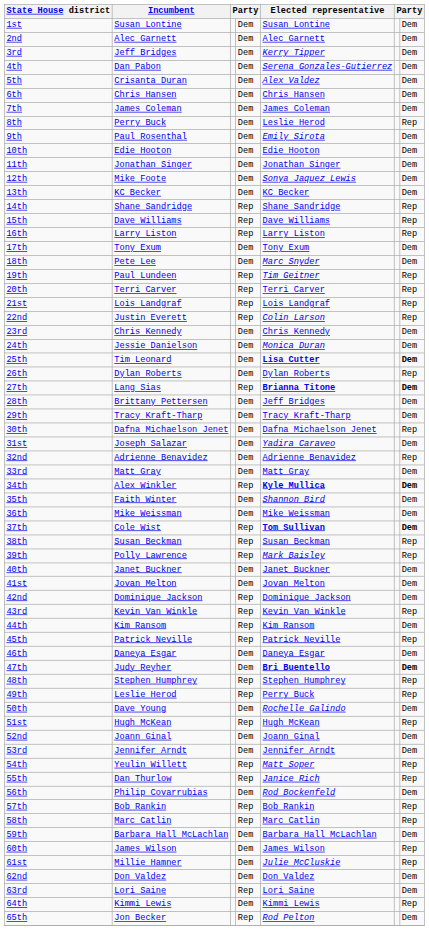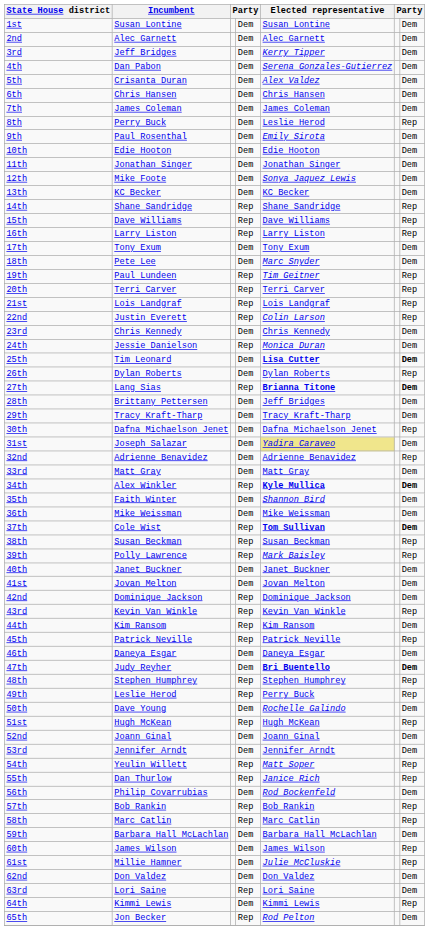(246, 347) Dem -> (246, 347) Rep
(299, 444) no background -> (299, 444) khaki background
